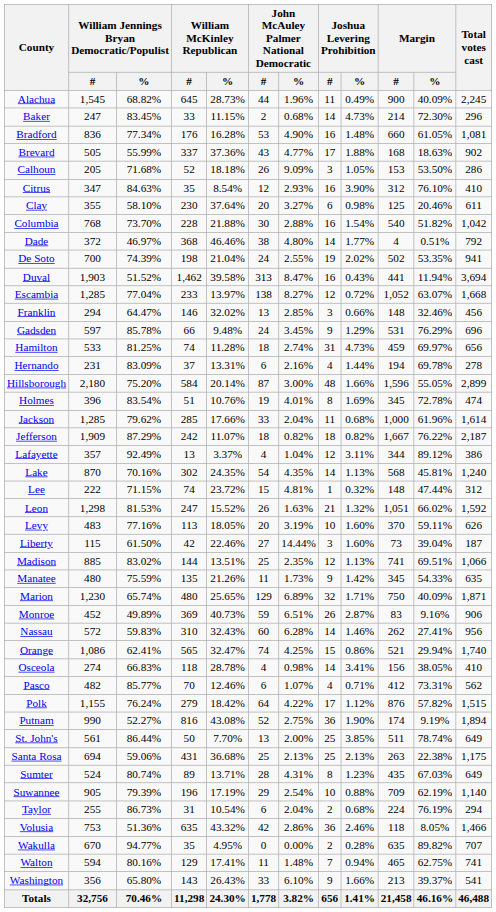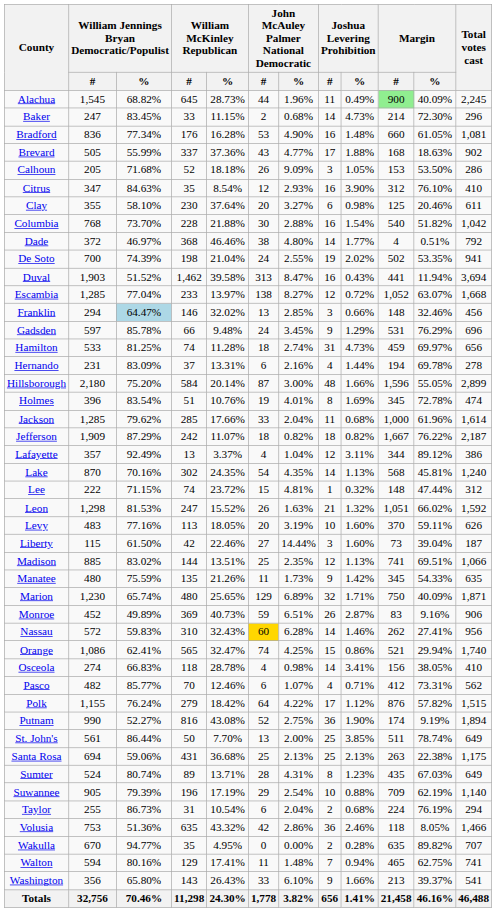(396, 99) no background -> (396, 99) lightgreen background
(144, 312) no background -> (144, 312) lightblue background
(264, 632) no background -> (264, 632) gold background
